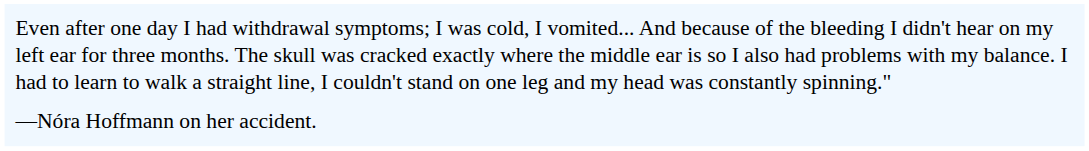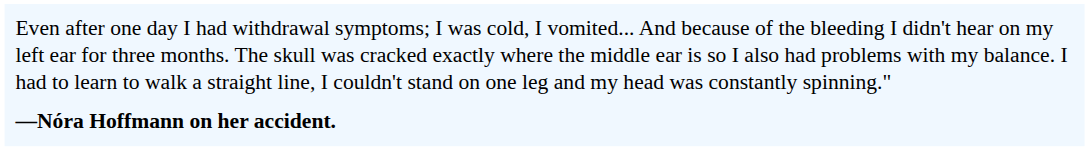(166, 121) normal -> (176, 121) bold
